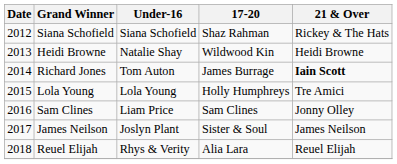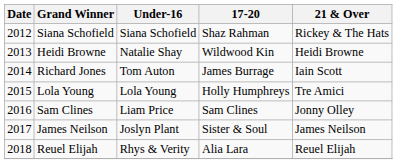(320, 71) bold -> (318, 71) normal
